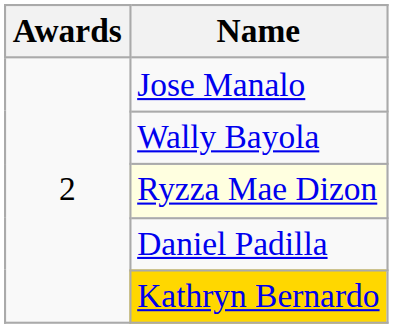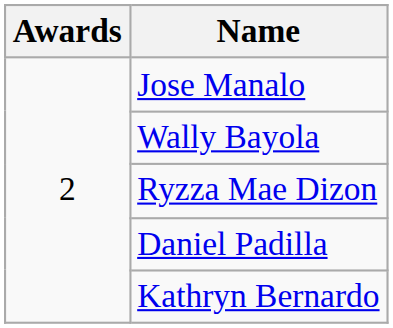(257, 190) lightyellow background -> (257, 190) no background
(258, 296) gold background -> (258, 296) no background
